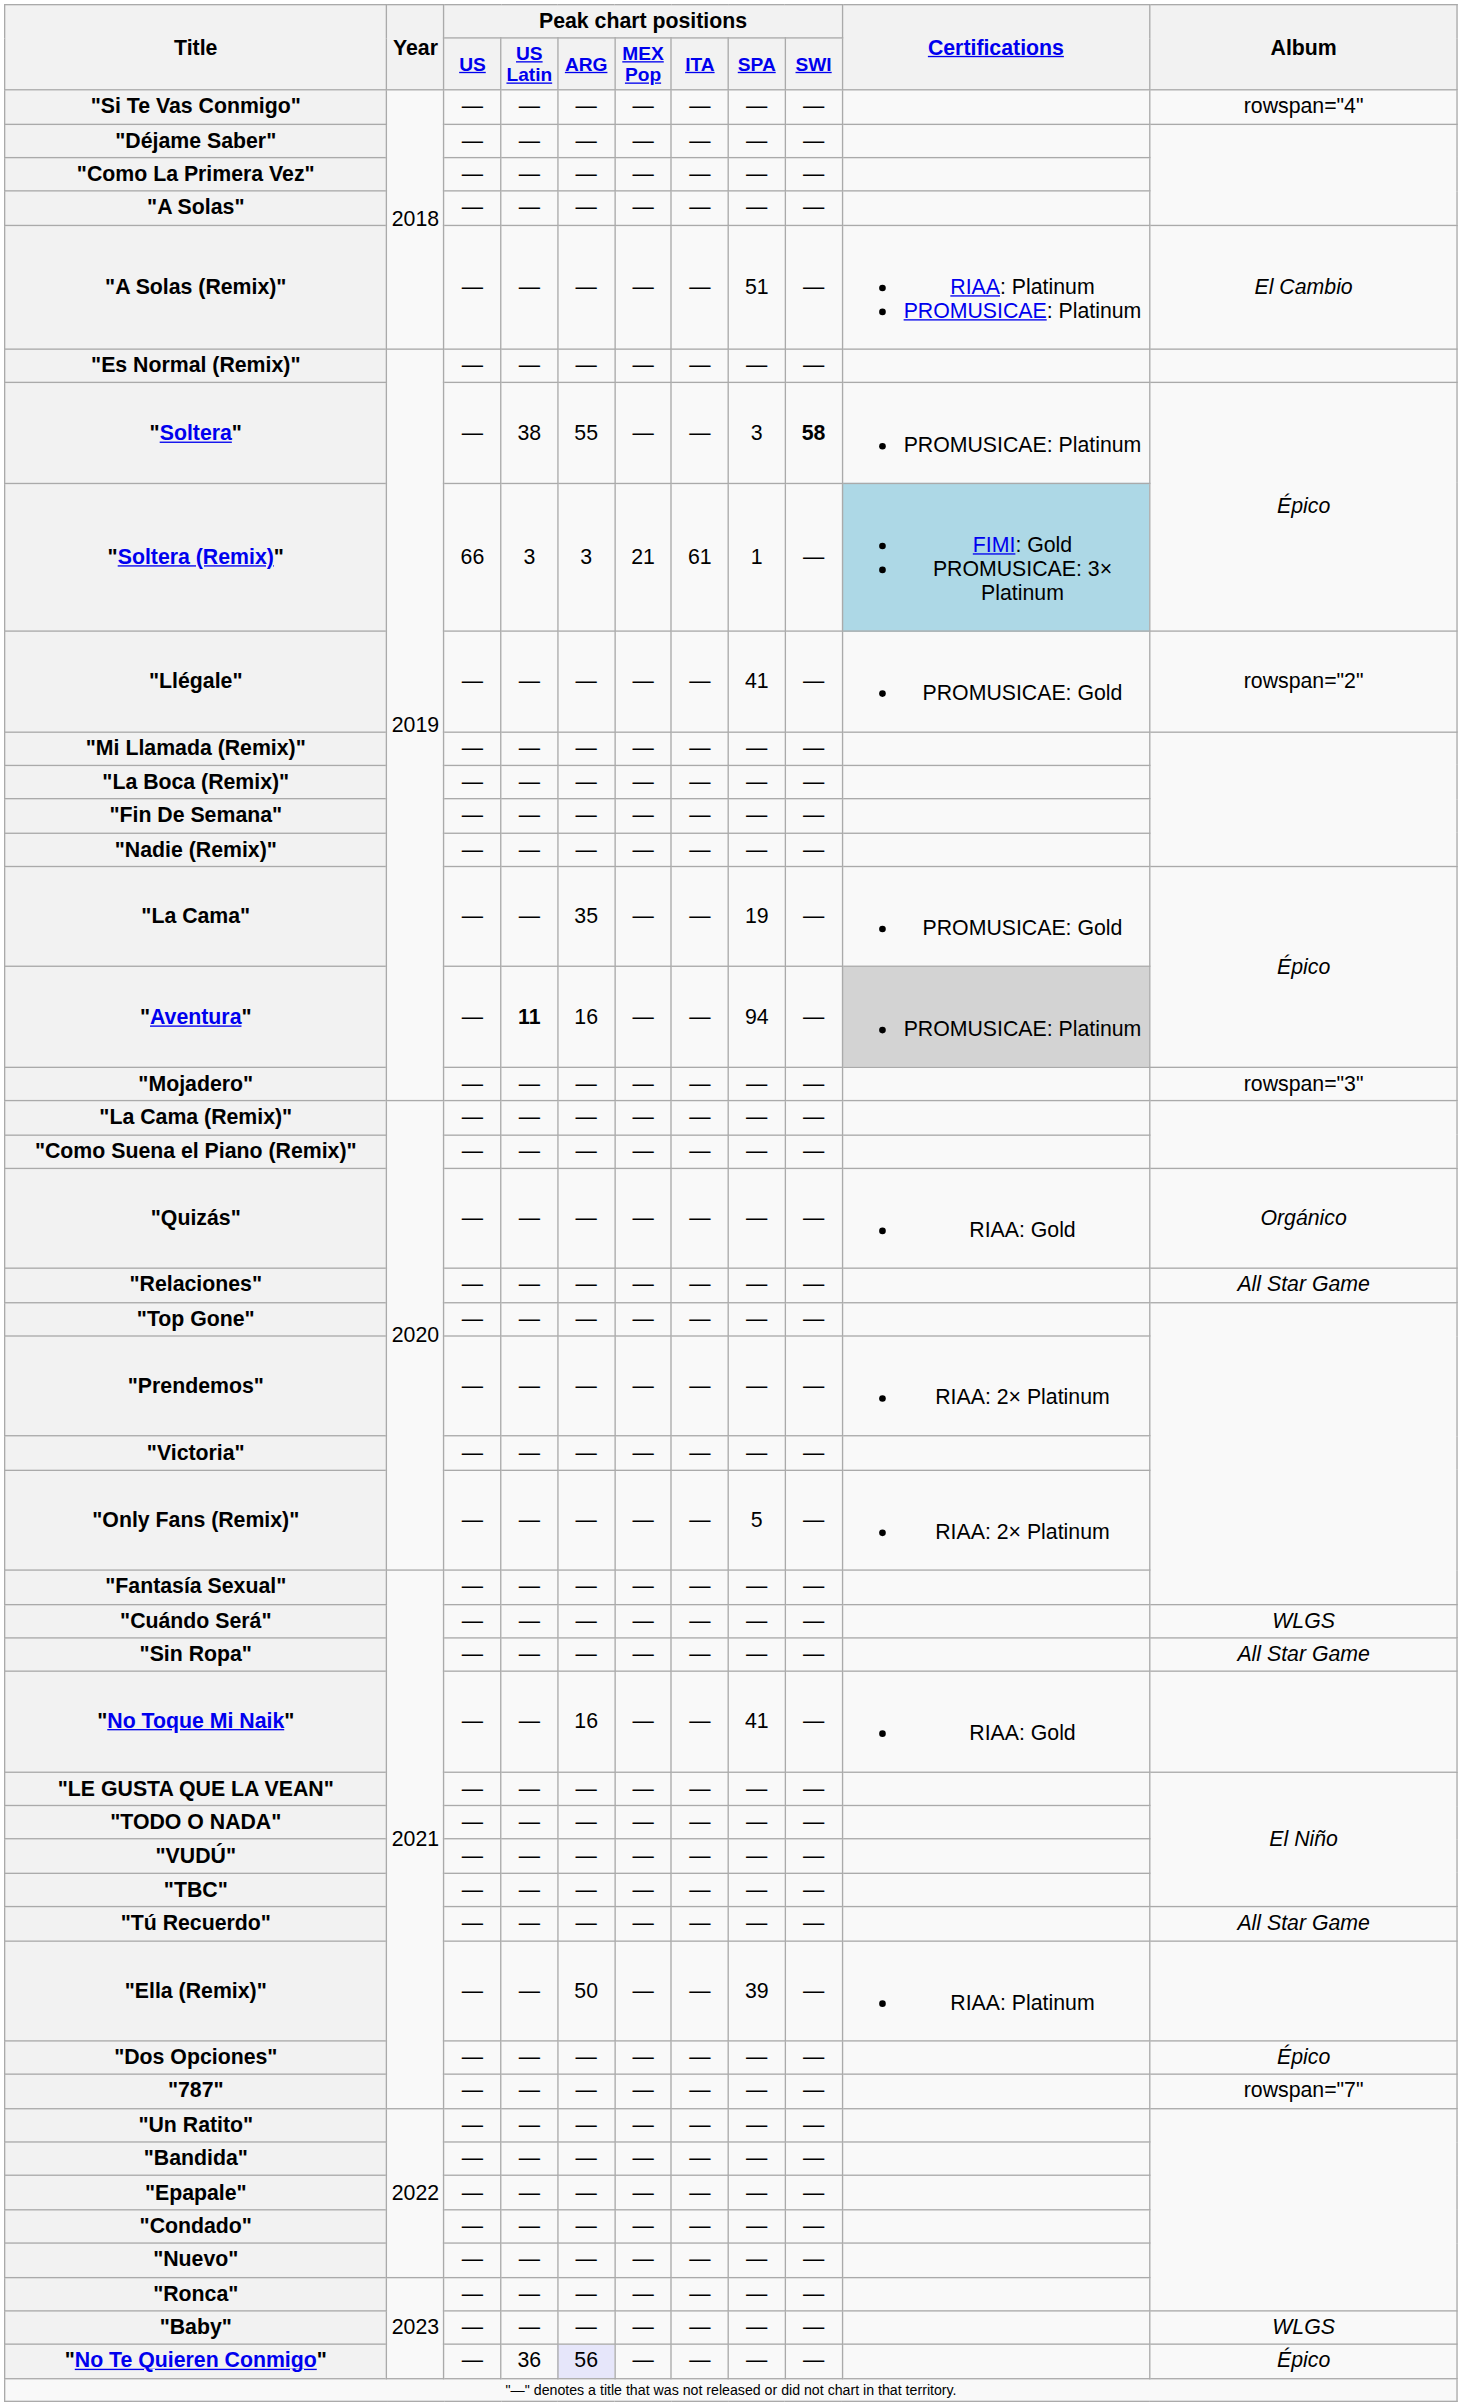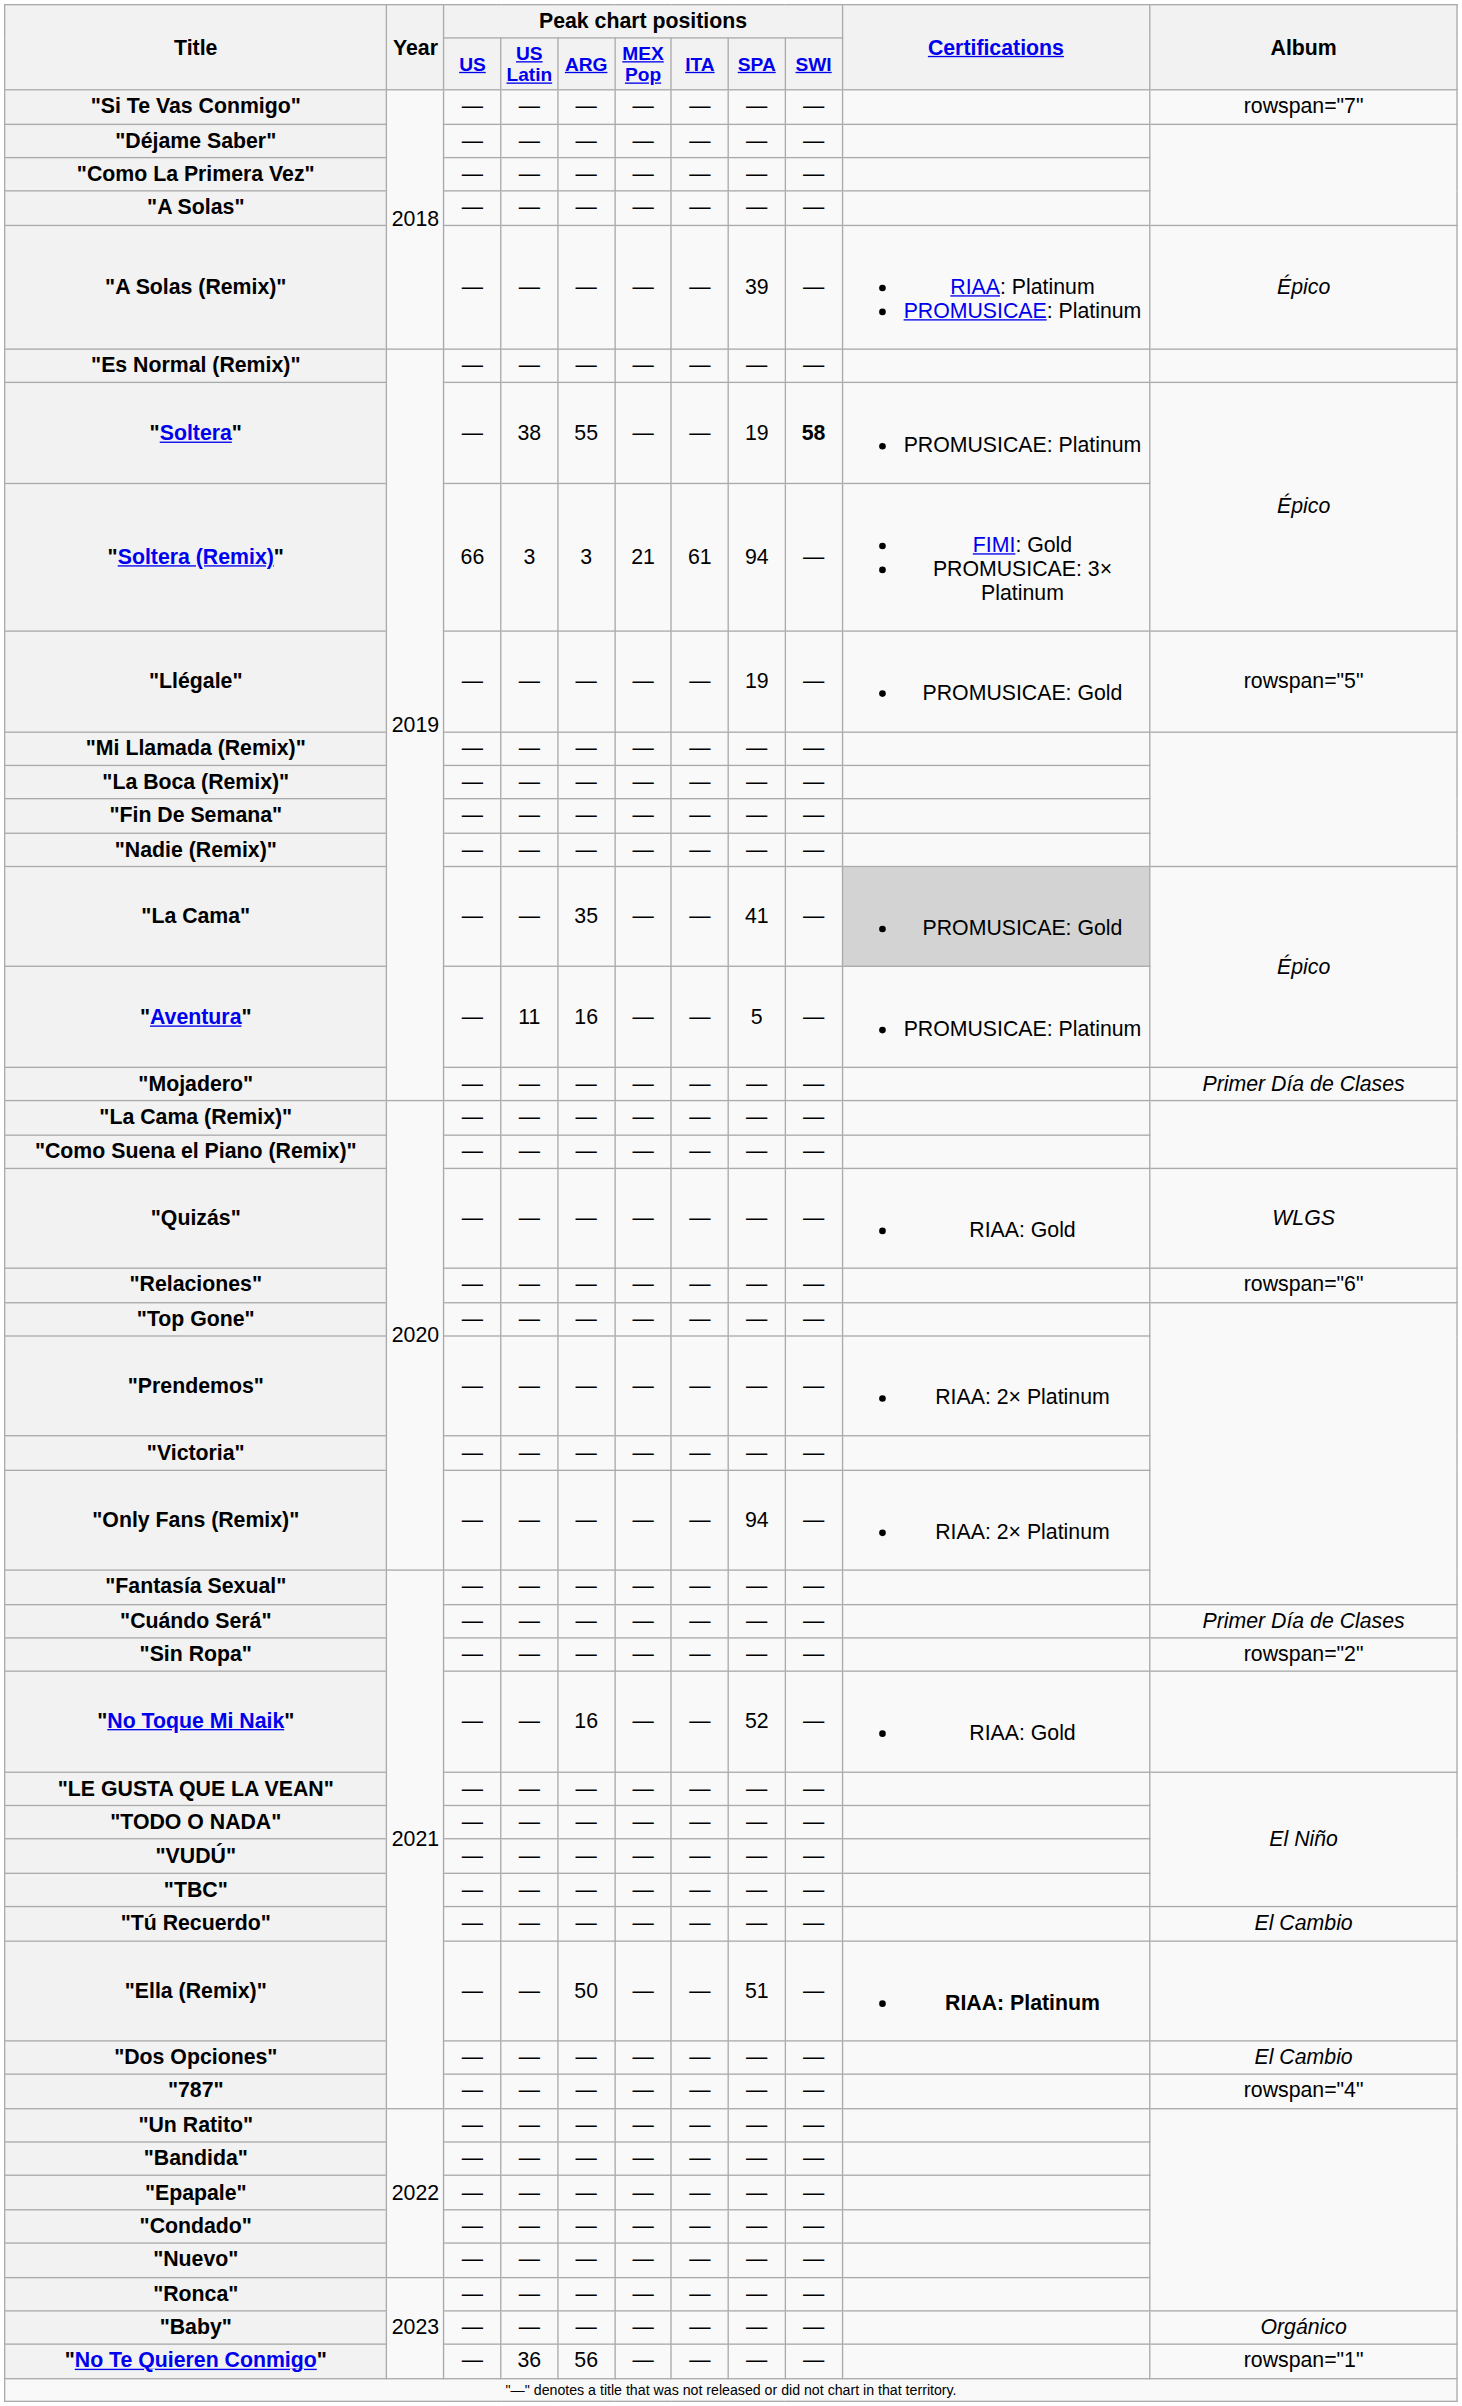(1304, 106) rowspan="4" -> (1304, 106) rowspan="7"
(757, 286) 51 -> (757, 286) 39
(1304, 286) El Cambio -> (1304, 286) Épico
(757, 432) 3 -> (757, 432) 19
(757, 557) 1 -> (757, 557) 94
(996, 569) lightblue background -> (996, 569) no background
(757, 681) 41 -> (757, 681) 19
(1304, 681) rowspan="2" -> (1304, 681) rowspan="5"
(757, 916) 19 -> (757, 916) 41
(996, 929) no background -> (996, 929) lightgrey background
(529, 1016) bold -> (529, 1016) normal
(757, 1016) 94 -> (757, 1016) 5
(996, 1029) lightgrey background -> (996, 1029) no background
(1304, 1083) rowspan="3" -> (1304, 1083) Primer Día de Clases
(1304, 1218) Orgánico -> (1304, 1218) WLGS
(1304, 1285) All Star Game -> (1304, 1285) rowspan="6"
(757, 1519) 5 -> (757, 1519) 94
(1304, 1620) WLGS -> (1304, 1620) Primer Día de Clases
(1304, 1654) All Star Game -> (1304, 1654) rowspan="2"
(757, 1721) 41 -> (757, 1721) 52
(1304, 1923) All Star Game -> (1304, 1923) El Cambio
(757, 1990) 39 -> (757, 1990) 51
(996, 2003) normal -> (996, 2003) bold
(1304, 2057) Épico -> (1304, 2057) El Cambio
(1304, 2091) rowspan="7" -> (1304, 2091) rowspan="4"
(1304, 2327) WLGS -> (1304, 2327) Orgánico
(586, 2361) lavender background -> (586, 2361) no background
(1304, 2361) Épico -> (1304, 2361) rowspan="1"
